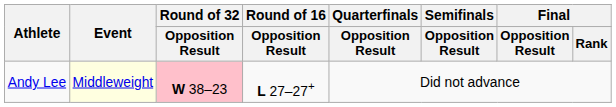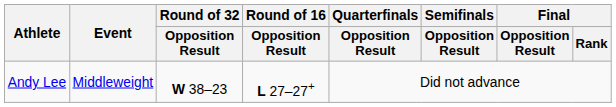(113, 82) lightyellow background -> (113, 82) no background
(200, 90) pink background -> (200, 90) no background
